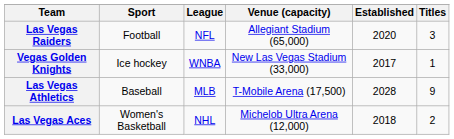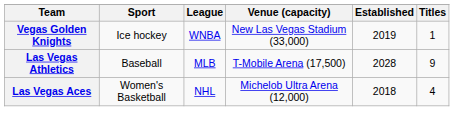- row: (52, 36)
(384, 64) 2017 -> (384, 36) 2019
(433, 120) 2 -> (433, 92) 4
